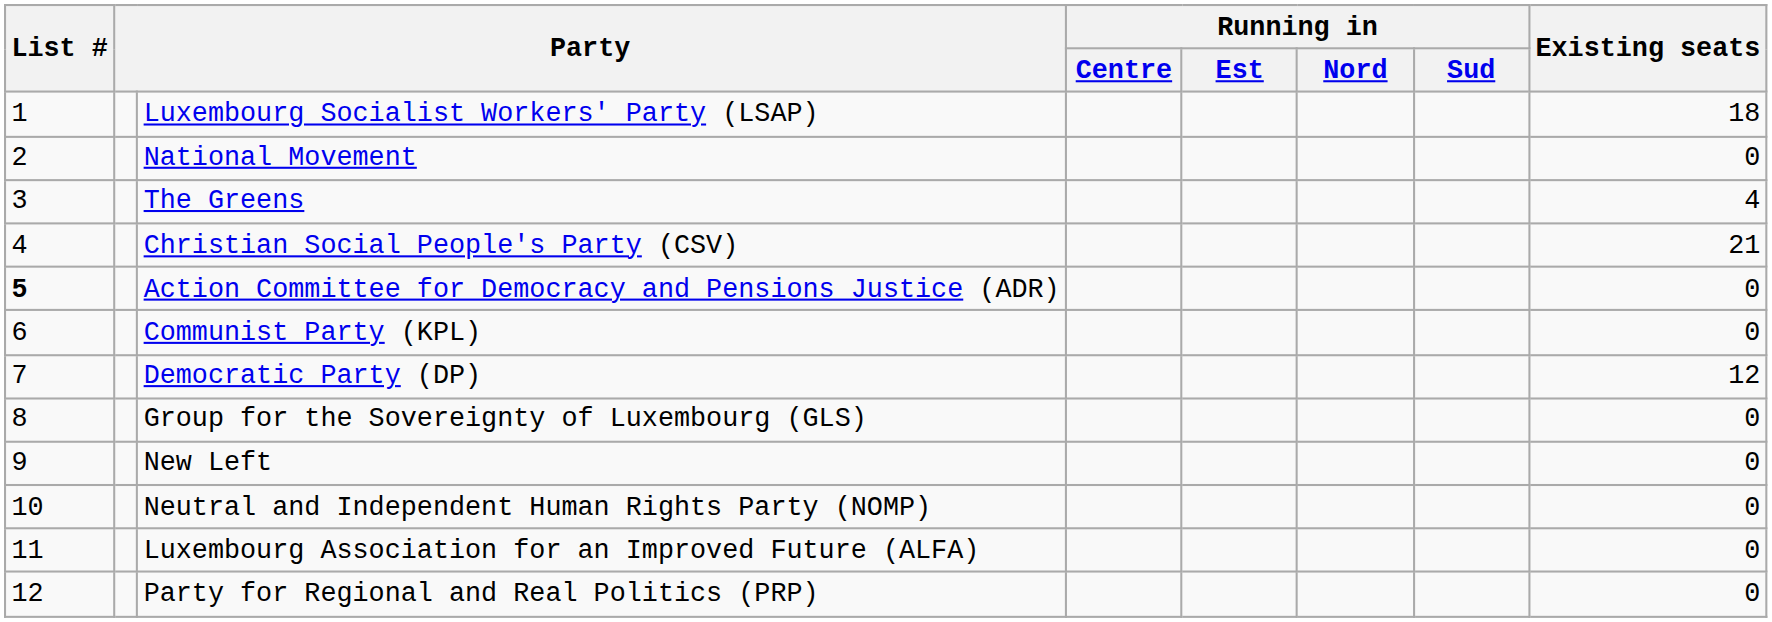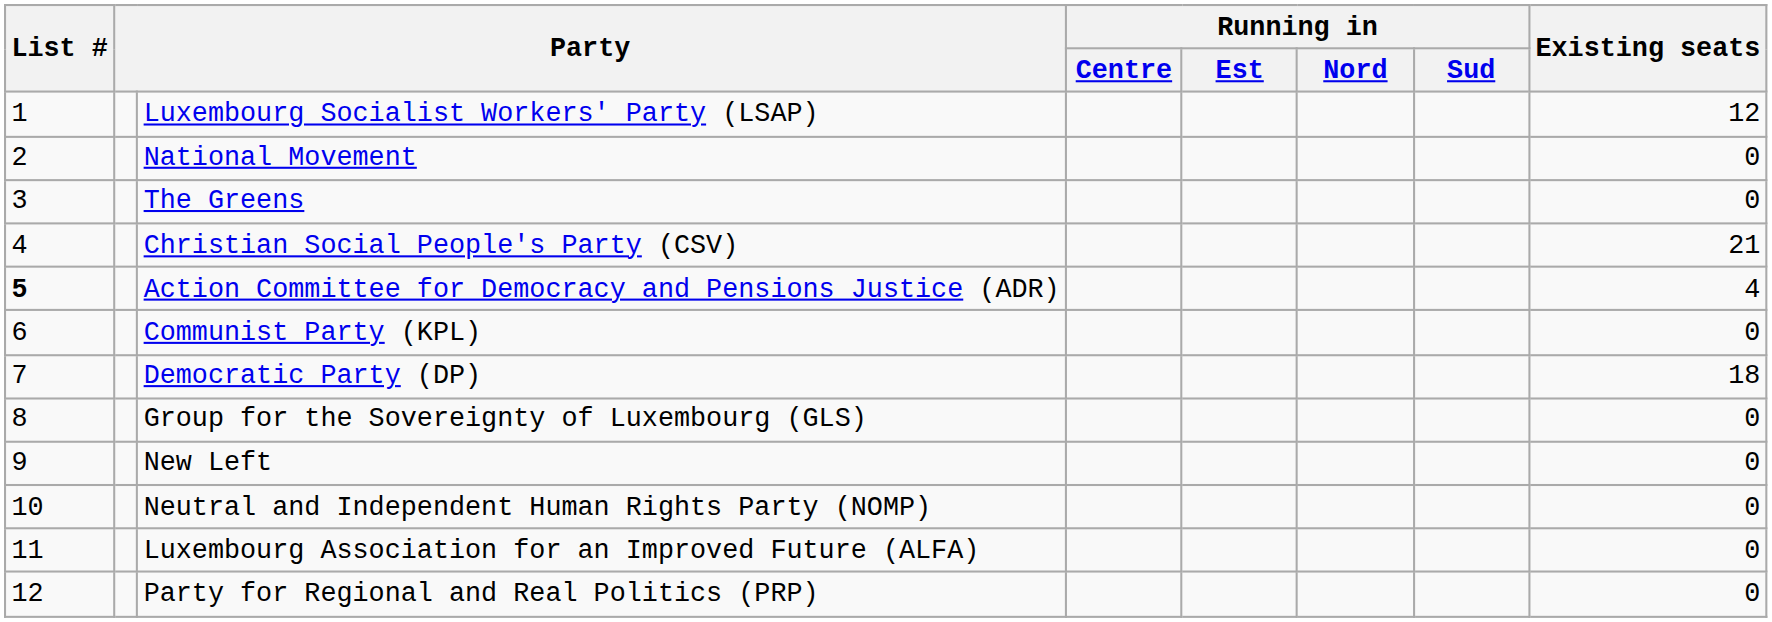(1744, 114) 18 -> (1744, 114) 12
(1752, 201) 4 -> (1752, 201) 0
(1752, 289) 0 -> (1752, 289) 4
(1744, 376) 12 -> (1744, 376) 18
